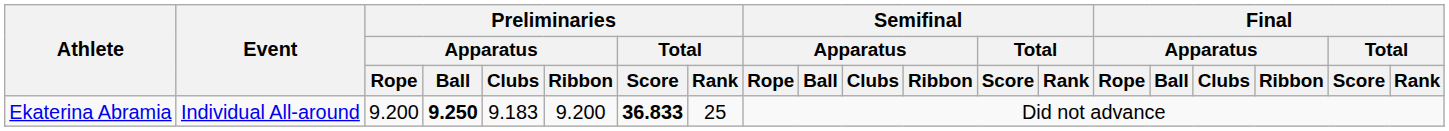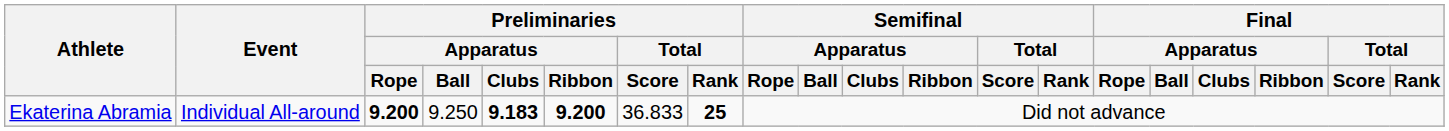(394, 111) normal -> (394, 111) bold
(453, 111) bold -> (453, 111) normal
(513, 111) normal -> (513, 111) bold
(581, 111) normal -> (581, 111) bold
(653, 111) bold -> (653, 111) normal
(715, 111) normal -> (715, 111) bold
